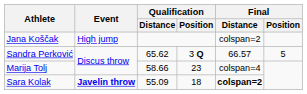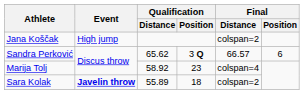(283, 54) 5 -> (280, 54) 6
(157, 68) 58.66 -> (157, 68) 58.92
(157, 83) 55.09 -> (157, 83) 55.89
(240, 83) bold -> (238, 83) normal
